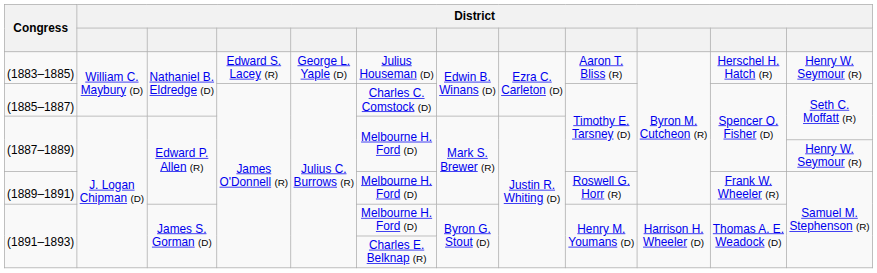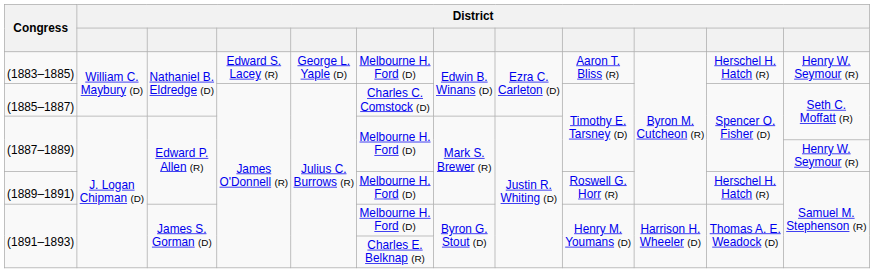(397, 67) Julius Houseman (D) -> (395, 67) Melbourne H. Ford (D)
(748, 187) Frank W. Wheeler (R) -> (745, 187) Herschel H. Hatch (R)
